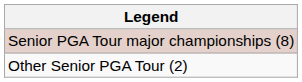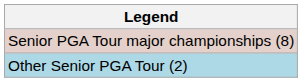(98, 65) no background -> (98, 65) lightblue background
